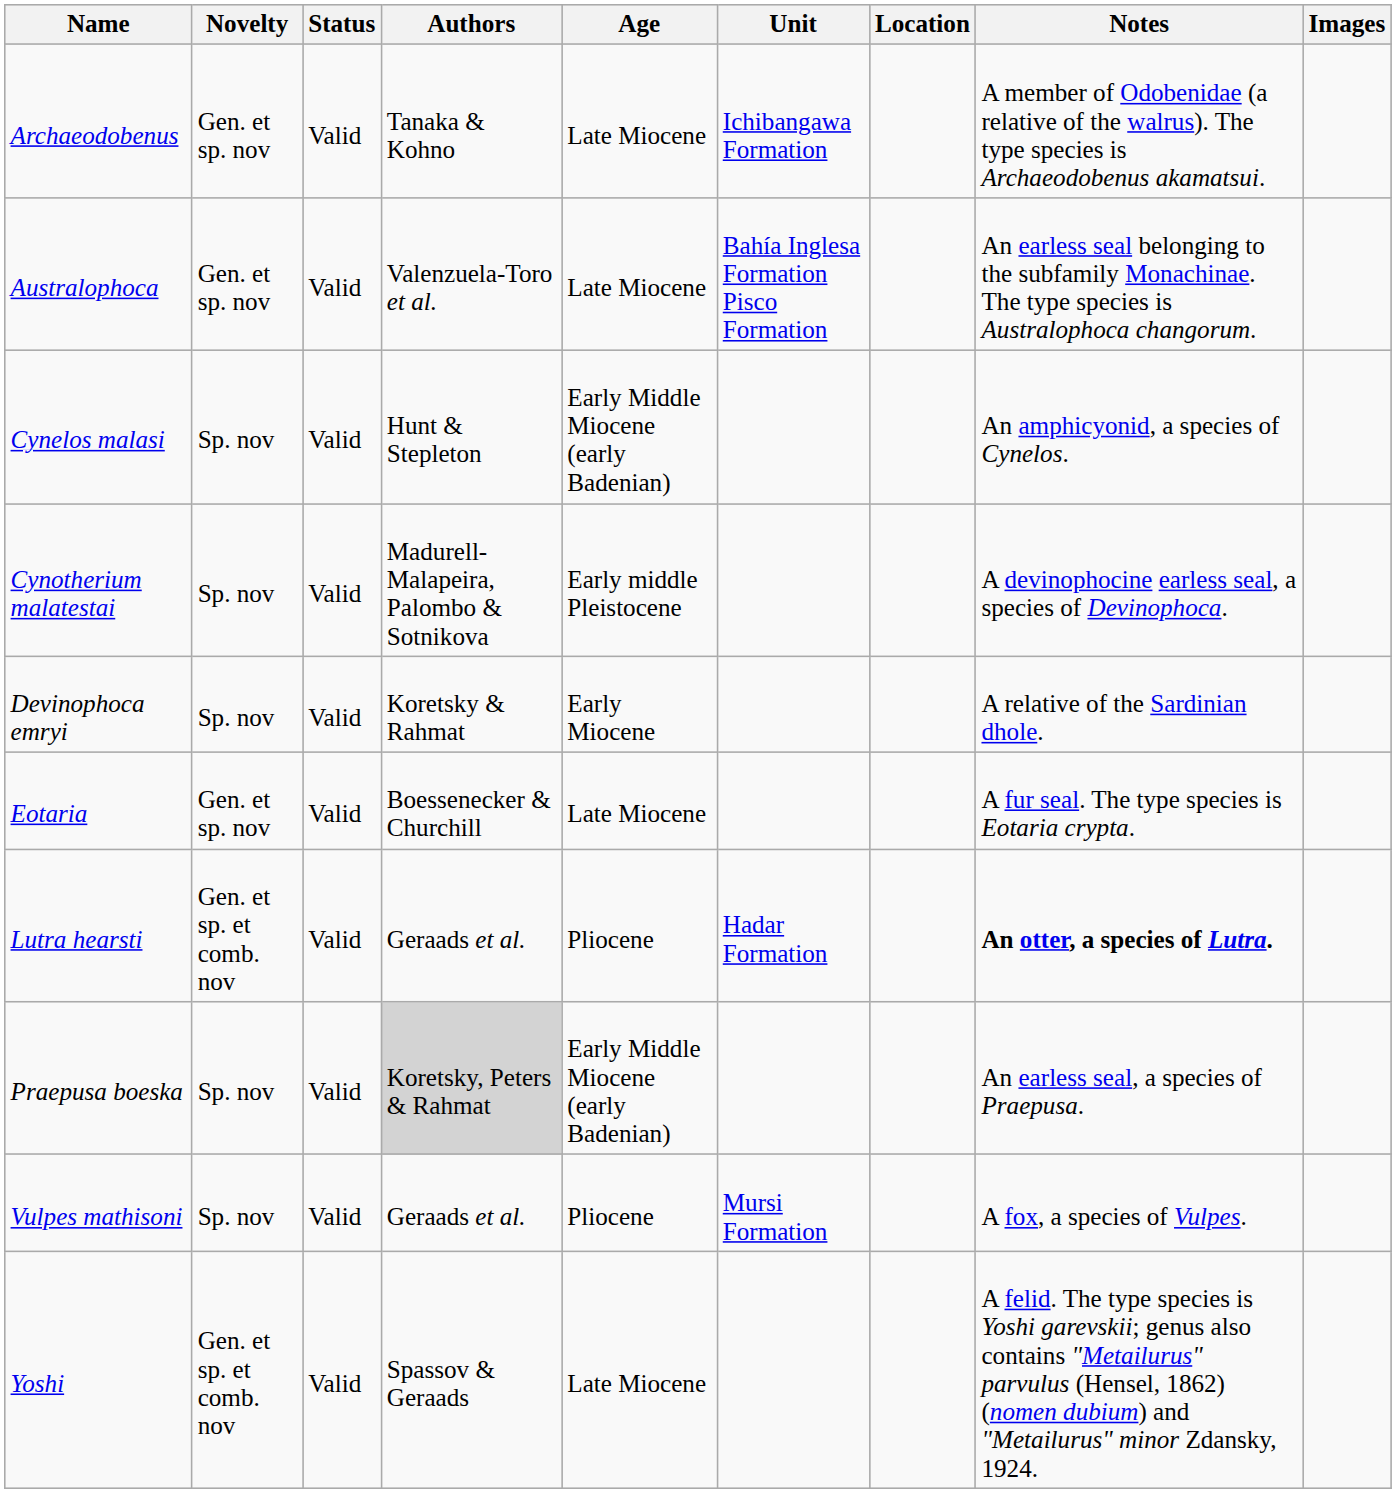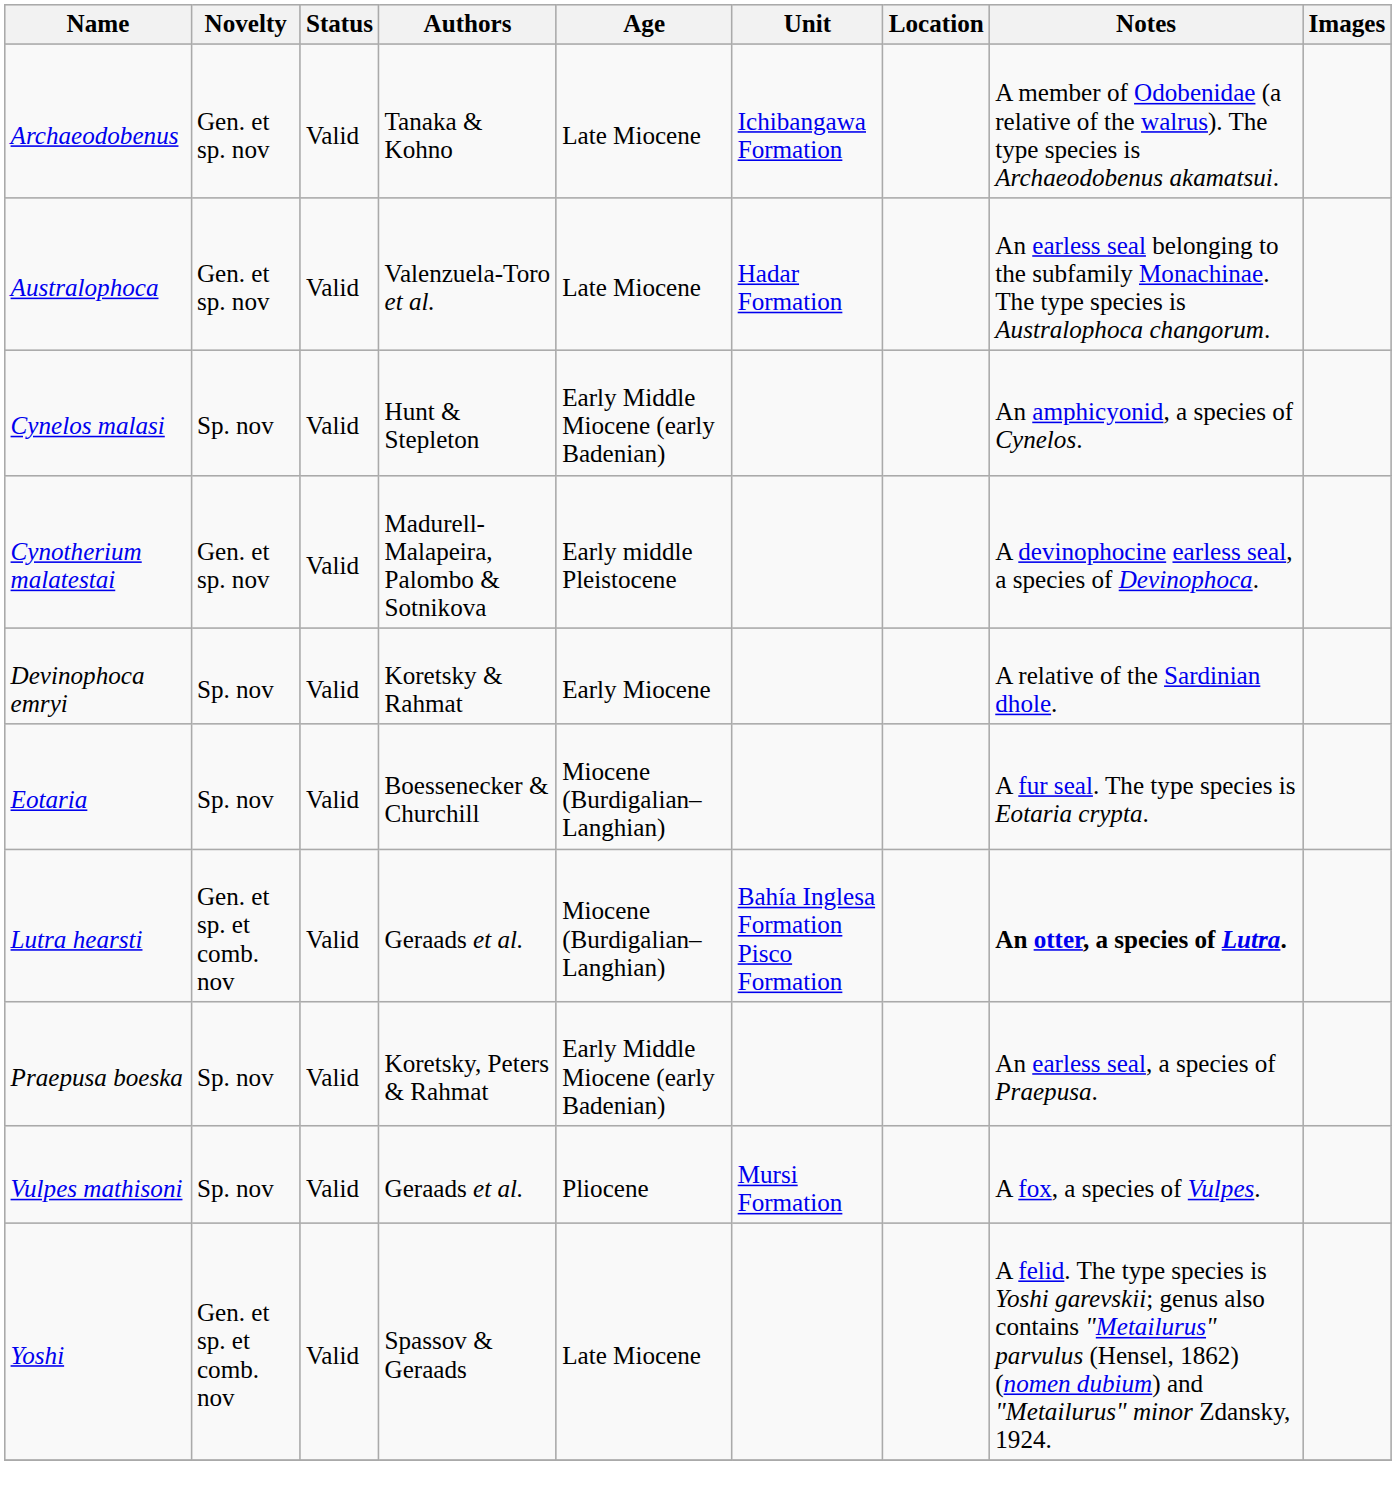(791, 287) Bahía Inglesa Formation Pisco Formation -> (790, 287) Hadar Formation
(236, 593) Sp. nov -> (233, 565) Gen. et sp. nov
(234, 814) Gen. et sp. nov -> (235, 800) Sp. nov
(637, 814) Late Miocene -> (632, 800) Miocene (Burdigalian–Langhian)
(611, 939) Pliocene -> (632, 939) Miocene (Burdigalian–Langhian)
(775, 939) Hadar Formation -> (806, 939) Bahía Inglesa Formation Pisco Formation
(469, 1092) lightgrey background -> (467, 1077) no background
